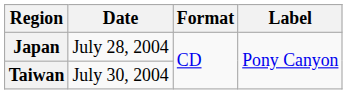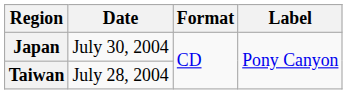(121, 46) July 28, 2004 -> (121, 46) July 30, 2004
(121, 74) July 30, 2004 -> (121, 74) July 28, 2004
